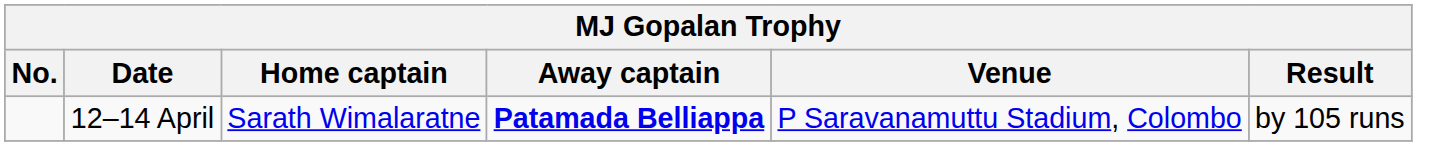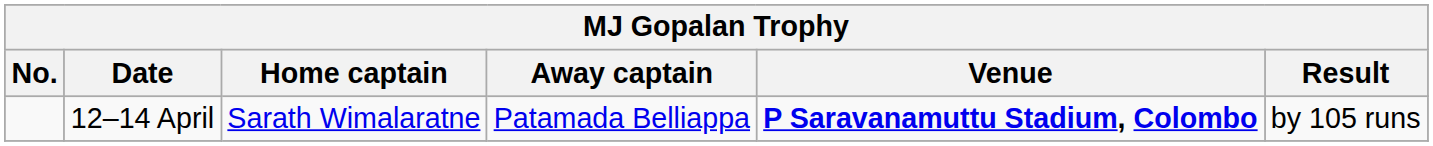(629, 118) bold -> (622, 118) normal
(1010, 118) normal -> (1010, 118) bold
